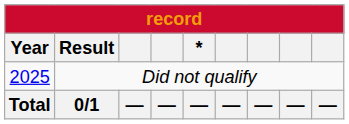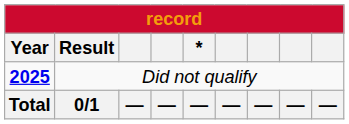(30, 76) normal -> (30, 76) bold
